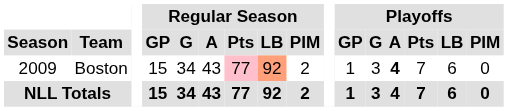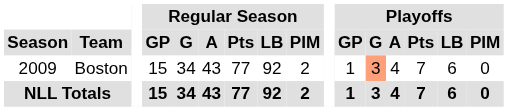(241, 68) pink background -> (241, 68) no background
(272, 68) lightsalmon background -> (272, 68) no background
(376, 68) no background -> (376, 68) lightsalmon background
(395, 68) bold -> (395, 68) normal
